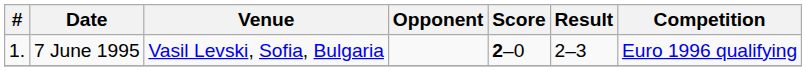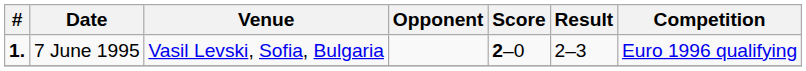(17, 50) normal -> (17, 50) bold
